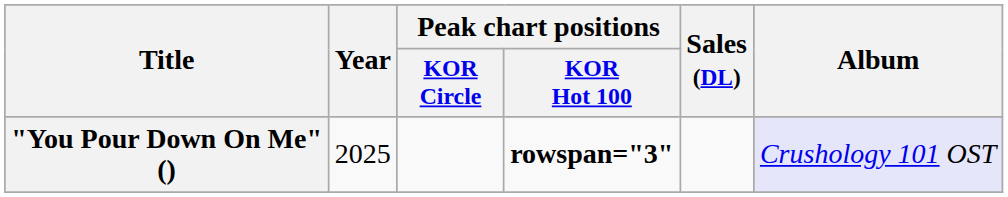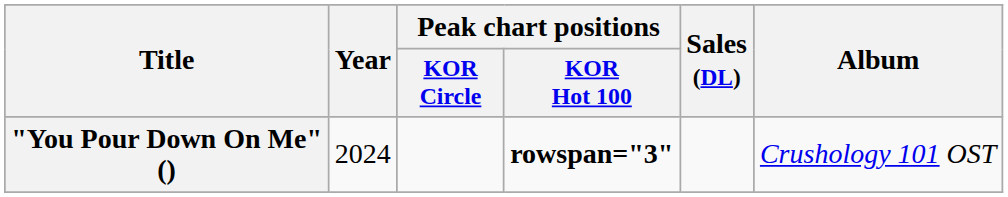(363, 154) 2025 -> (363, 154) 2024
(878, 154) lavender background -> (878, 154) no background
